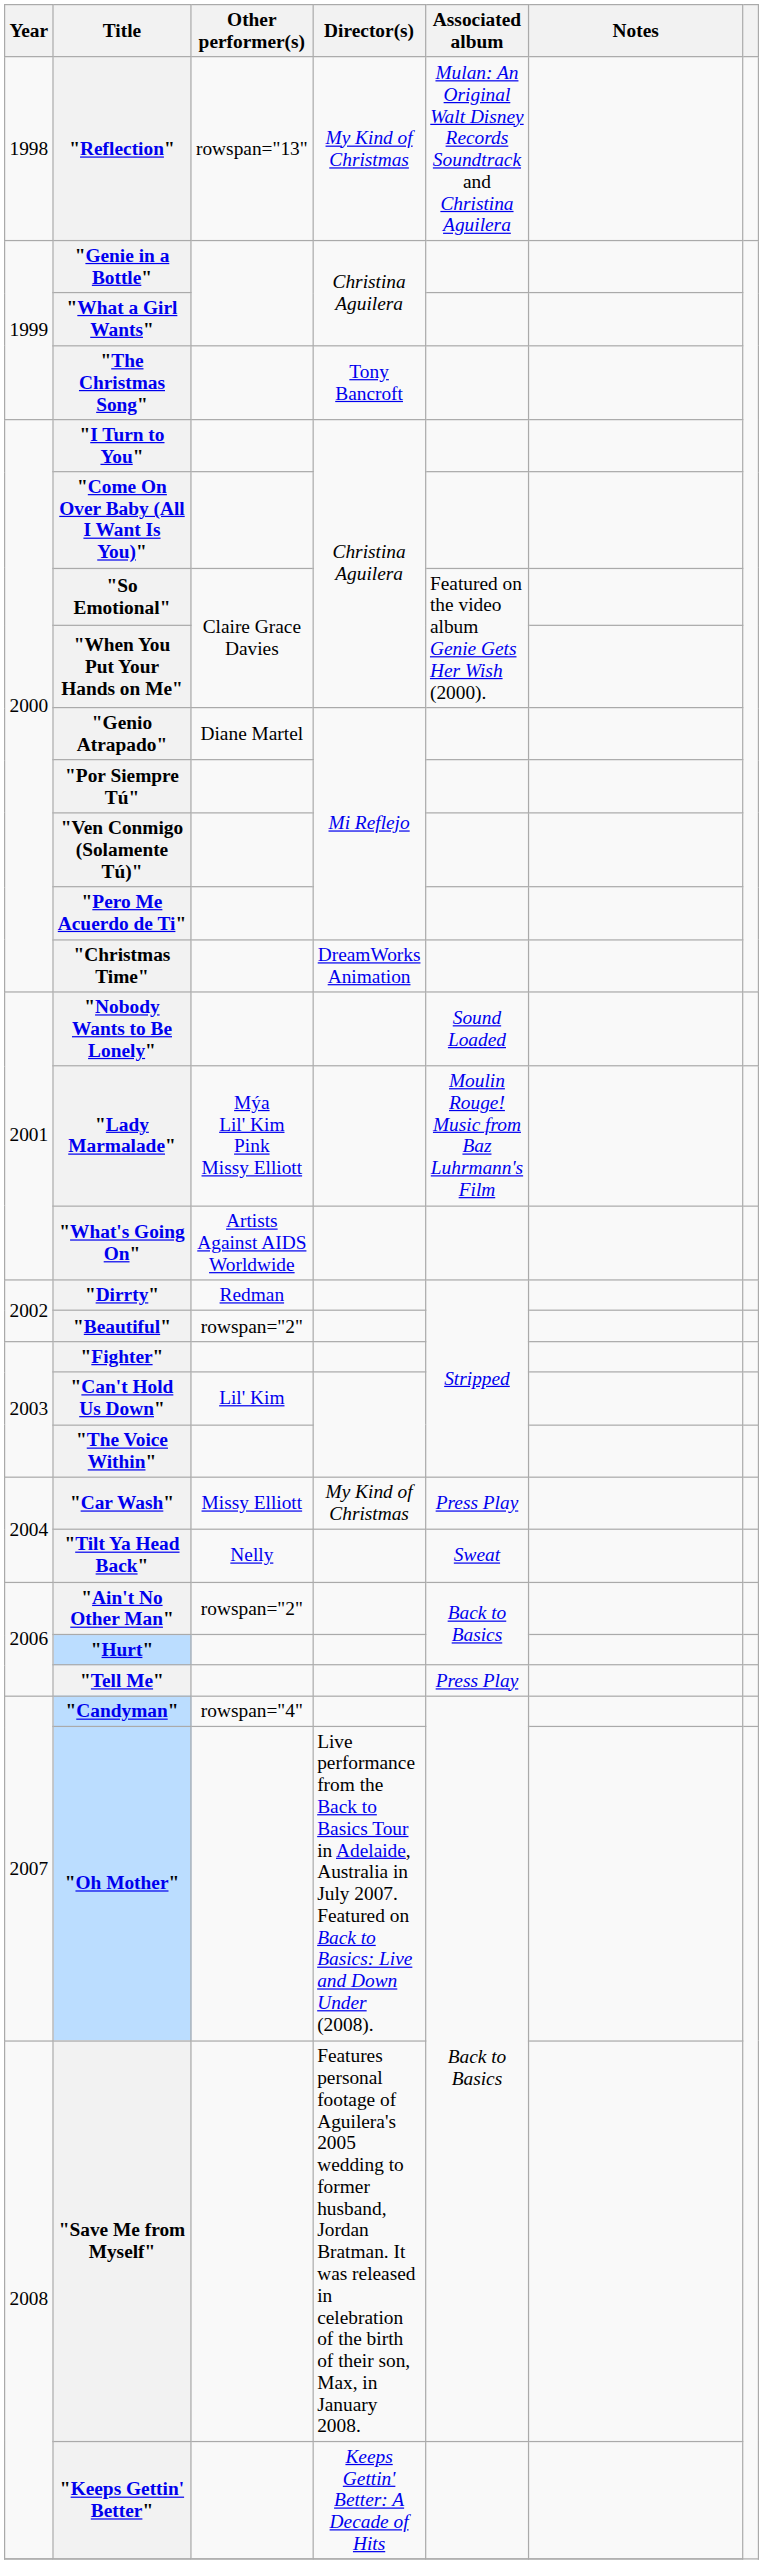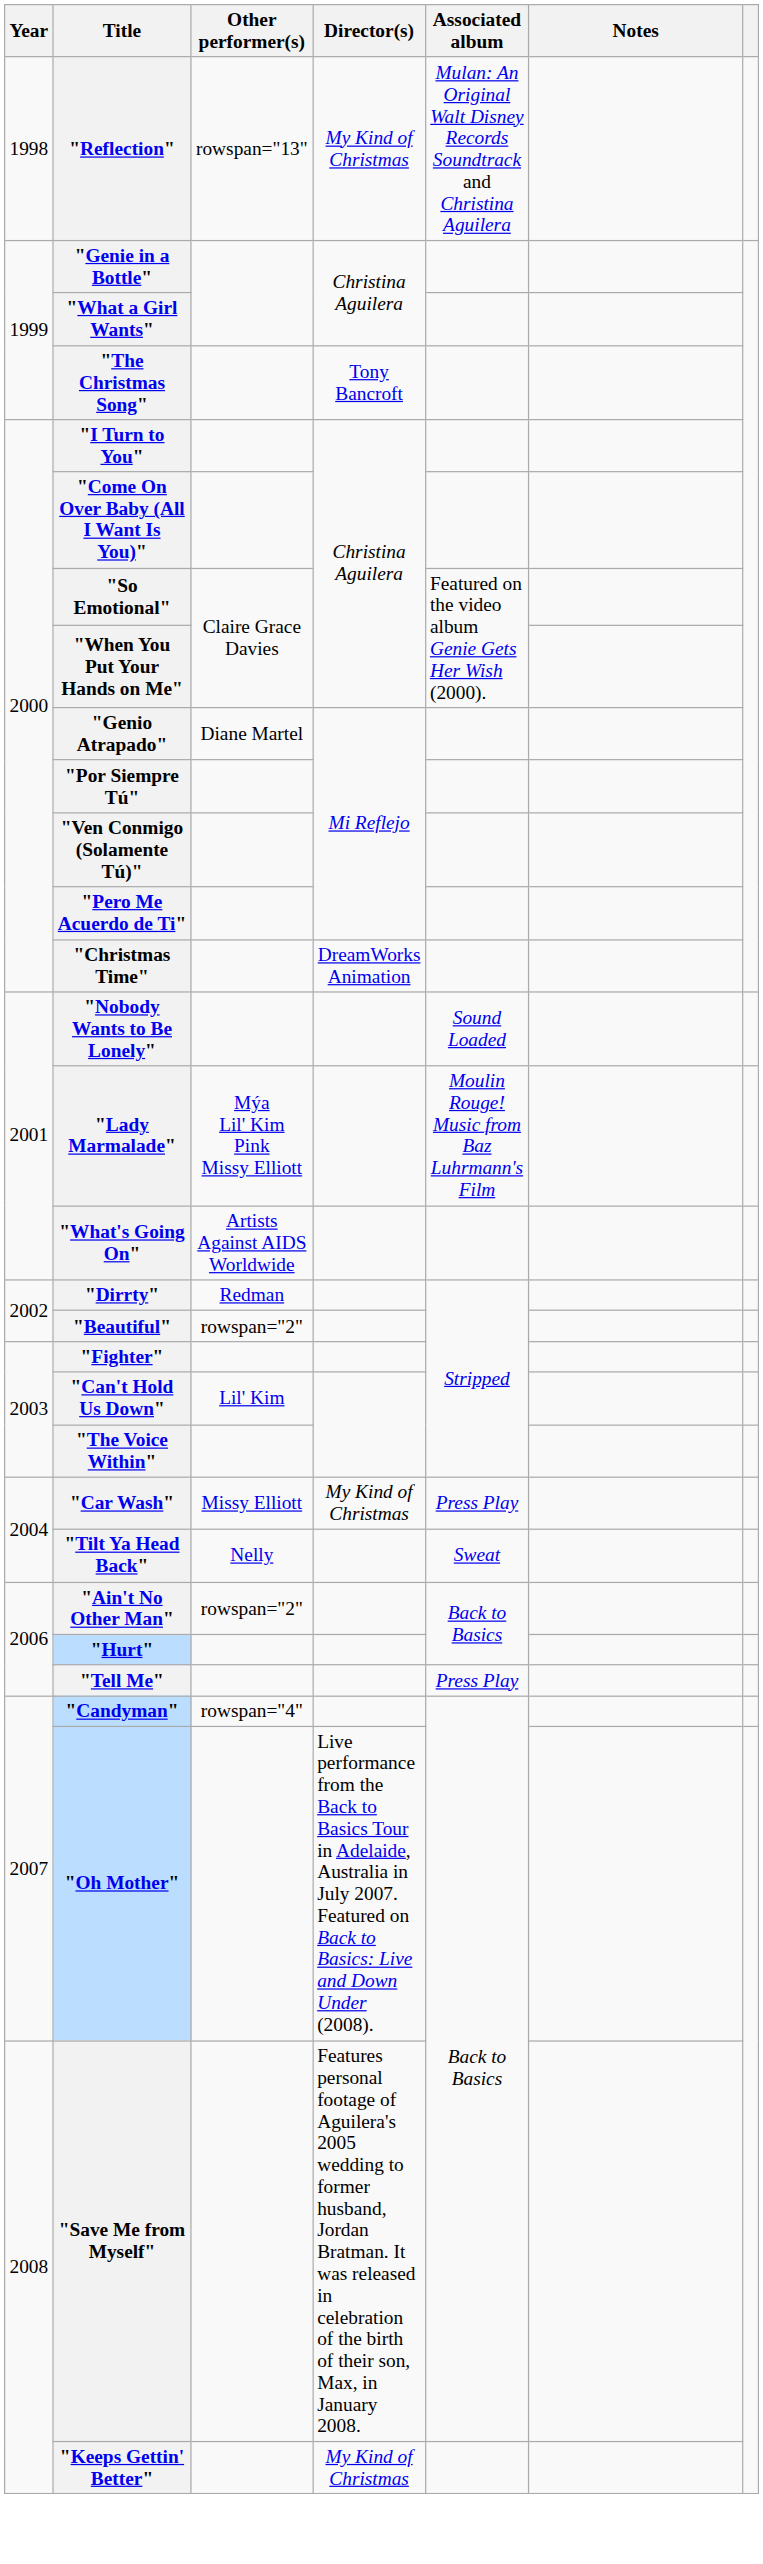(369, 2500) Keeps Gettin' Better: A Decade of Hits -> (369, 2467) My Kind of Christmas
